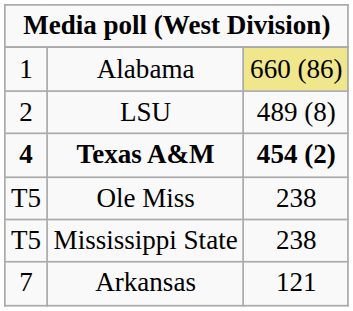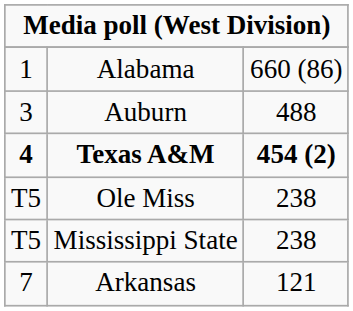(296, 68) khaki background -> (296, 68) no background
- row: (146, 111)
+ row: (146, 111)
